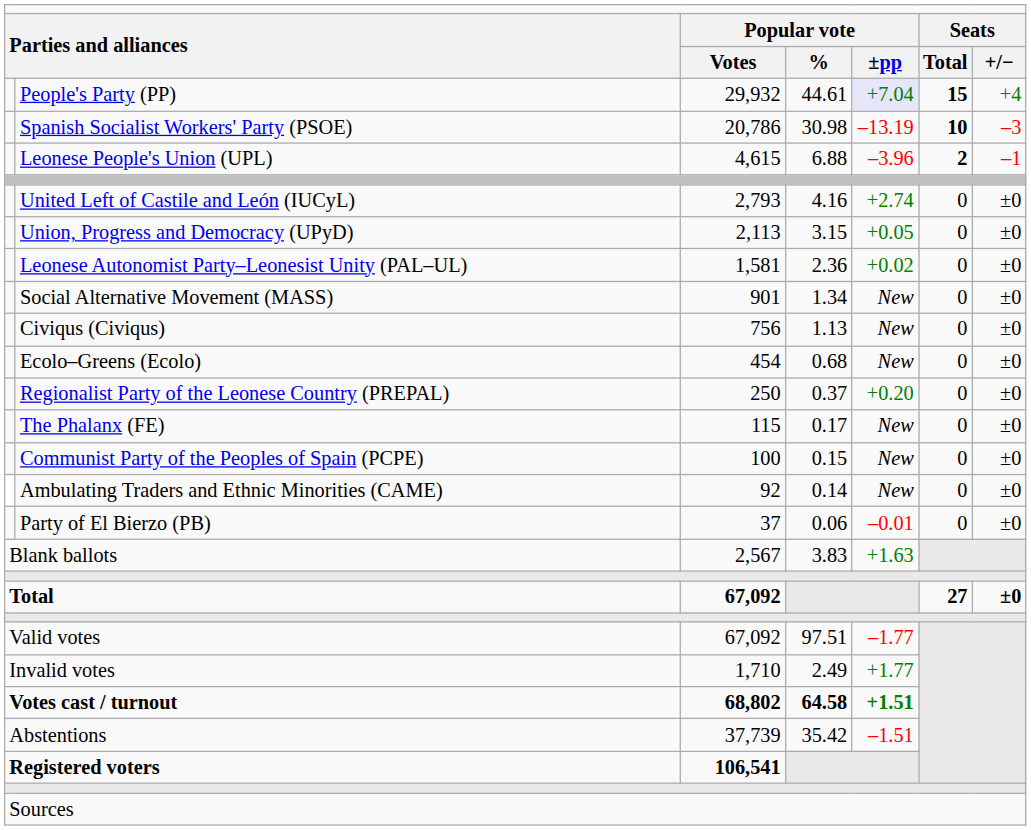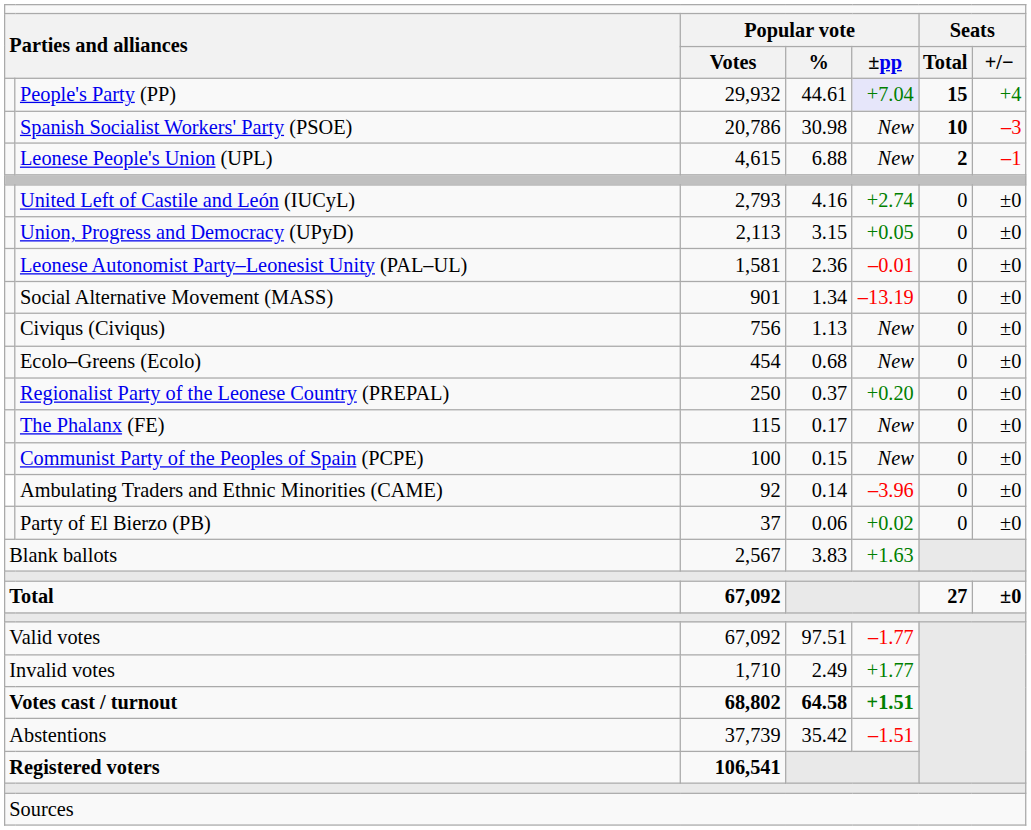(886, 126) –13.19 -> (896, 126) New
(891, 158) –3.96 -> (896, 158) New
(890, 264) +0.02 -> (891, 264) –0.01
(896, 297) New -> (886, 297) –13.19
(896, 490) New -> (891, 490) –3.96
(891, 522) –0.01 -> (890, 522) +0.02
